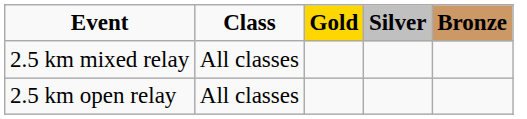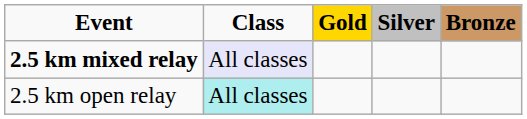(100, 59) normal -> (104, 59) bold
(249, 59) no background -> (258, 59) lavender background
(249, 95) no background -> (258, 95) paleturquoise background
